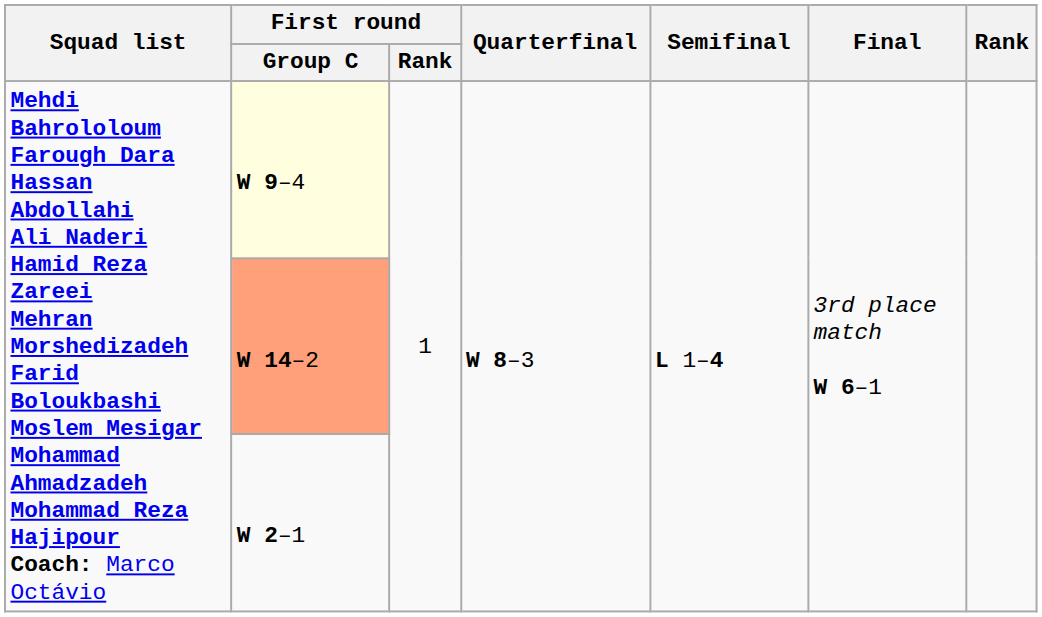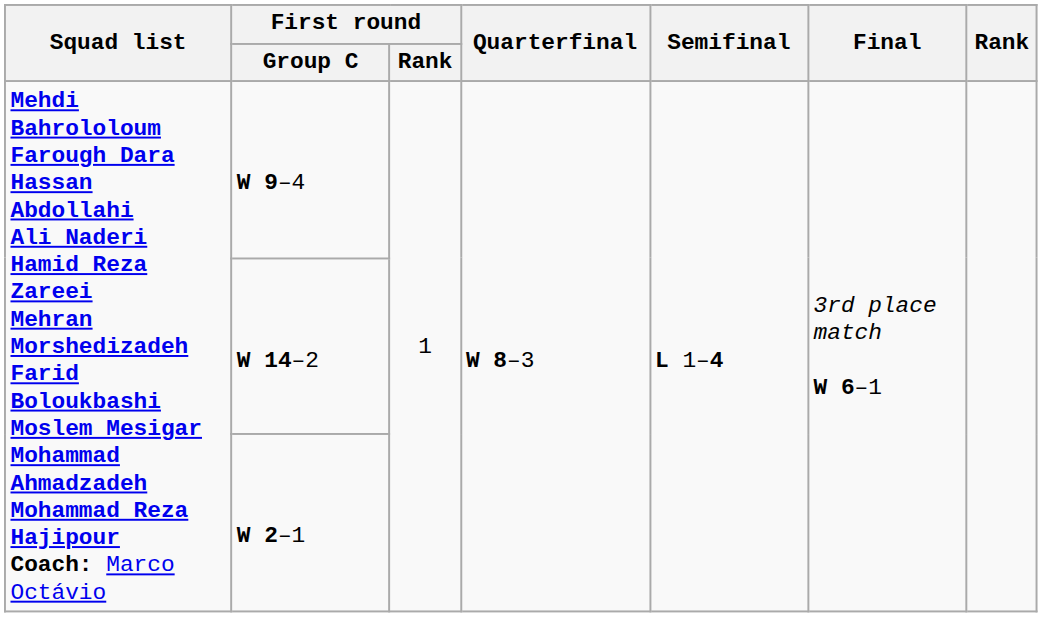(271, 183) lightyellow background -> (271, 183) no background
(278, 360) lightsalmon background -> (278, 360) no background
